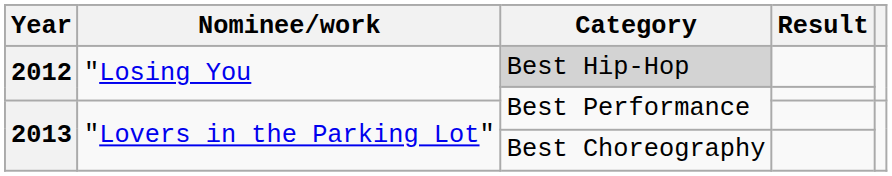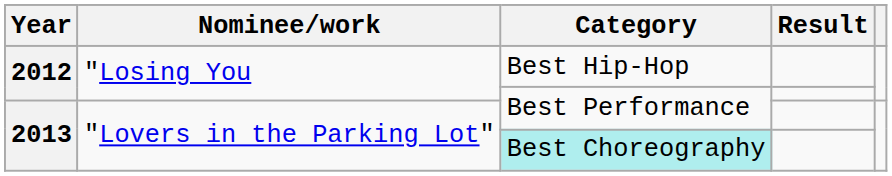(598, 67) lightgrey background -> (598, 67) no background
(636, 150) no background -> (636, 150) paleturquoise background
